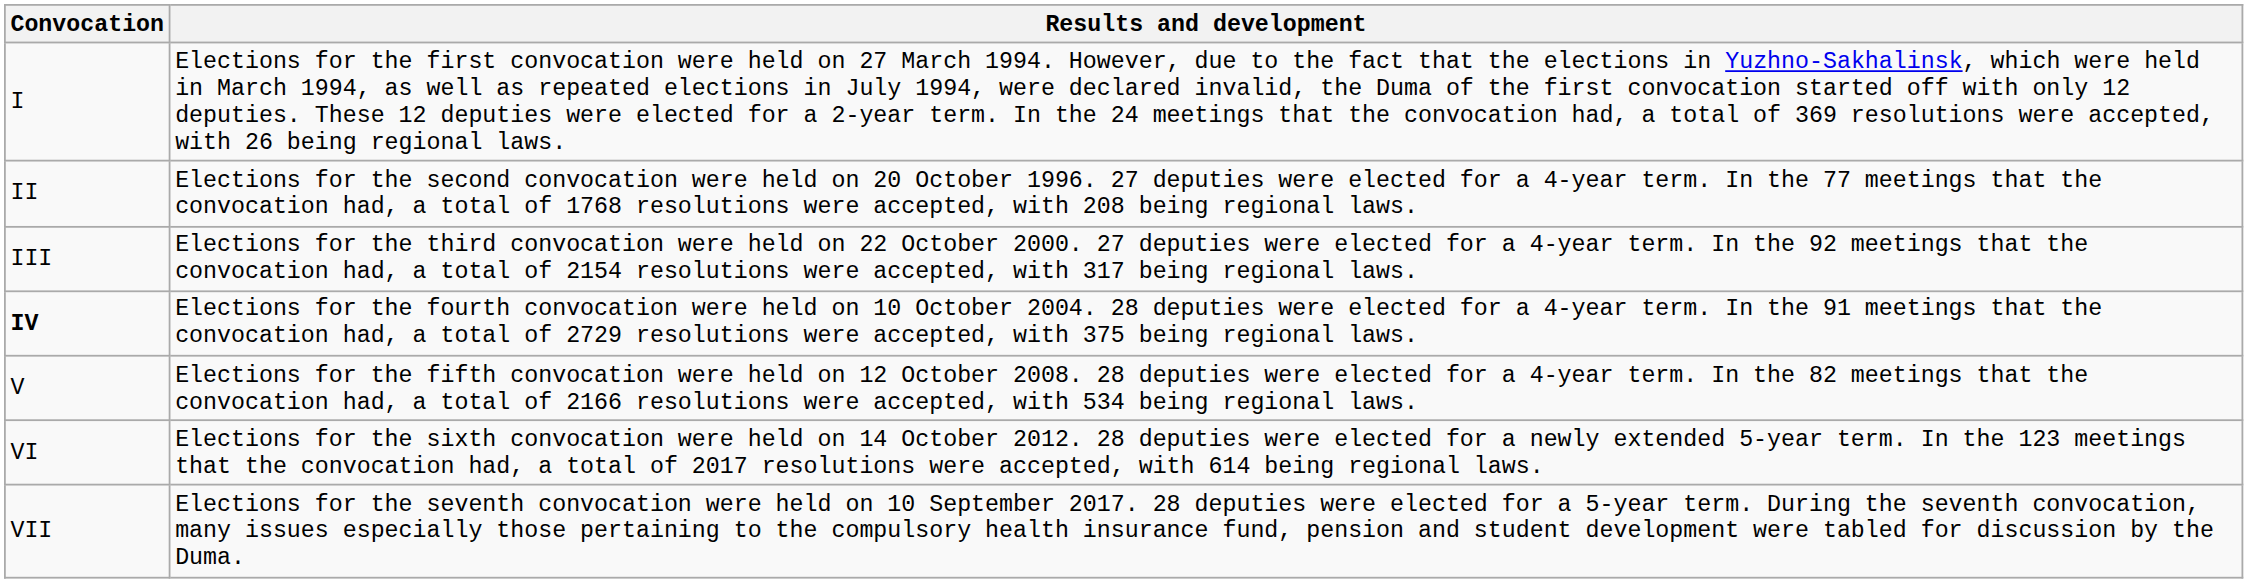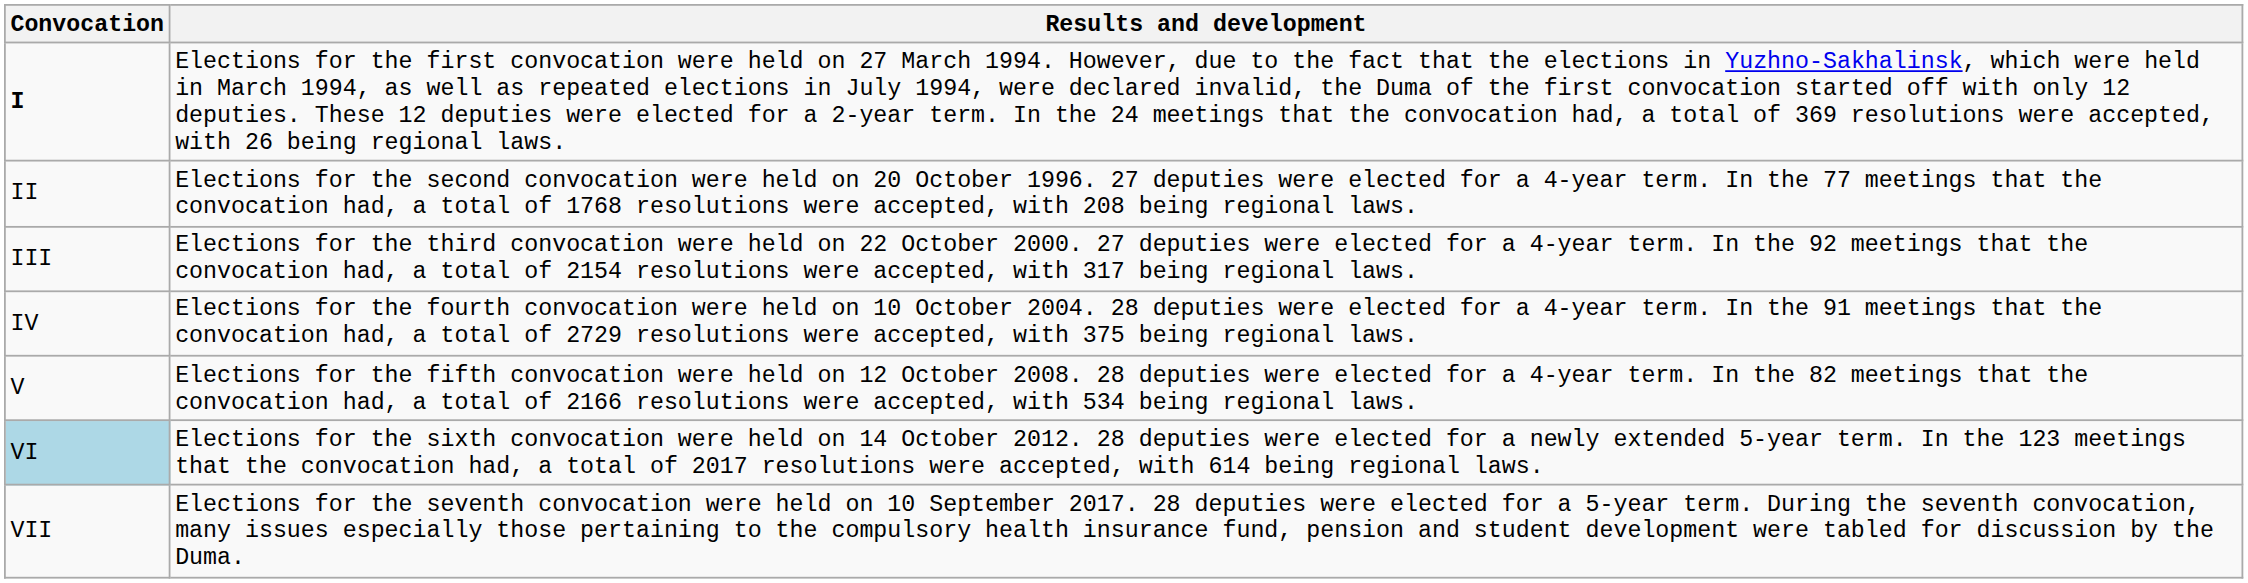(17, 102) normal -> (17, 102) bold
(24, 323) bold -> (24, 323) normal
(24, 453) no background -> (24, 453) lightblue background
